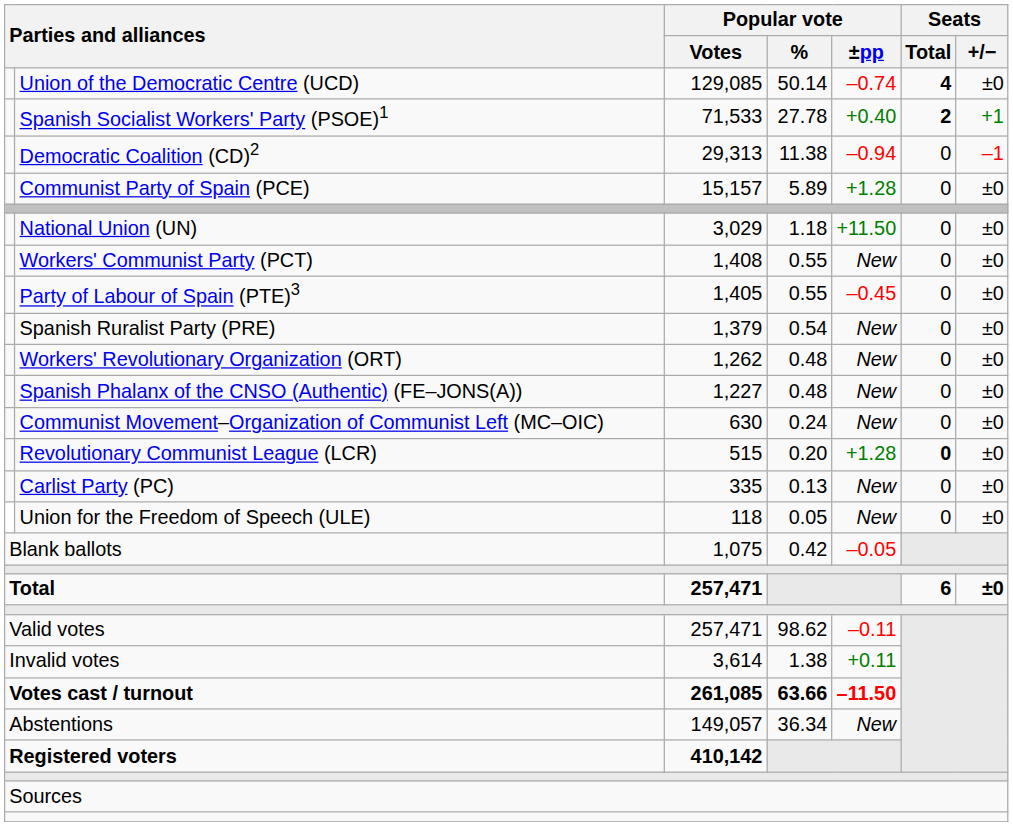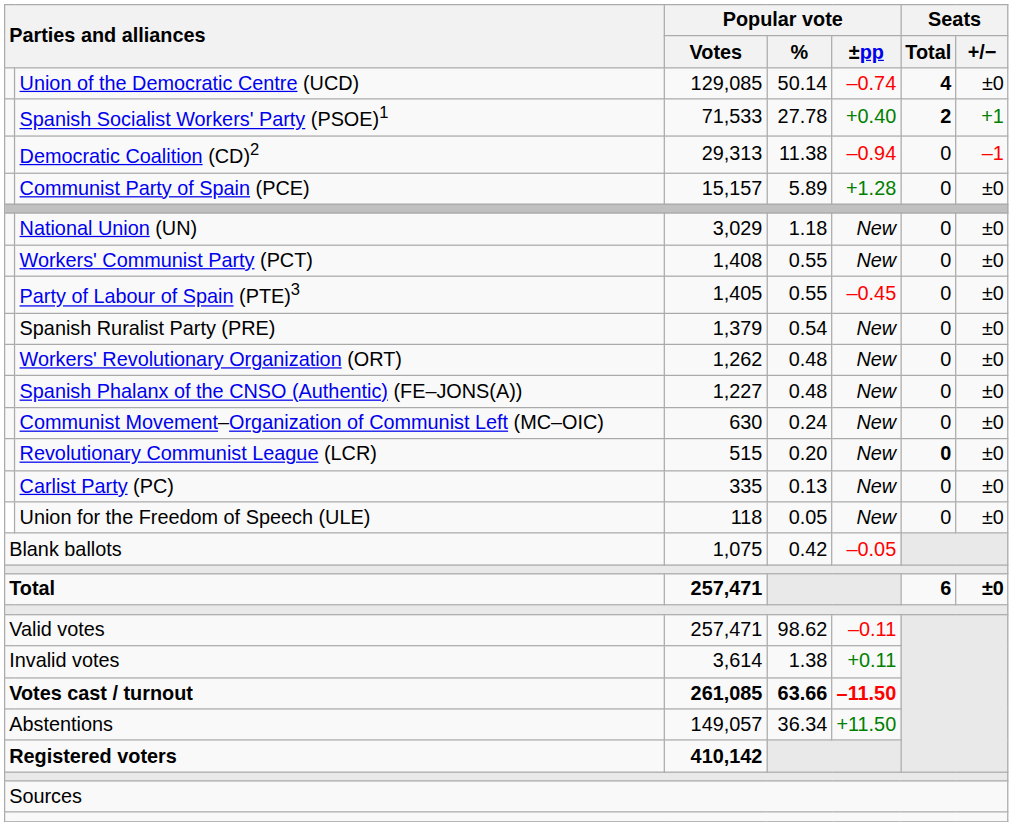(866, 228) +11.50 -> (876, 228) New
(871, 454) +1.28 -> (876, 454) New
(876, 724) New -> (866, 724) +11.50
